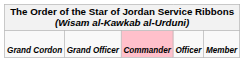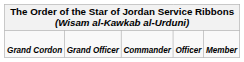(147, 49) pink background -> (147, 49) no background
